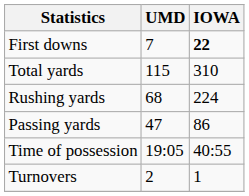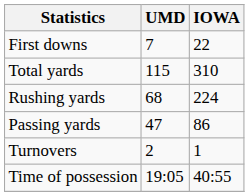(202, 44) bold -> (202, 44) normal
rows swapped: (43, 177) <-> (73, 151)
